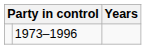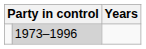(46, 34) no background -> (46, 34) lightgrey background
